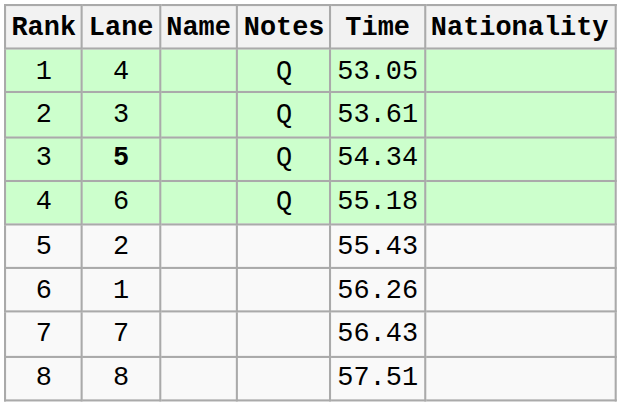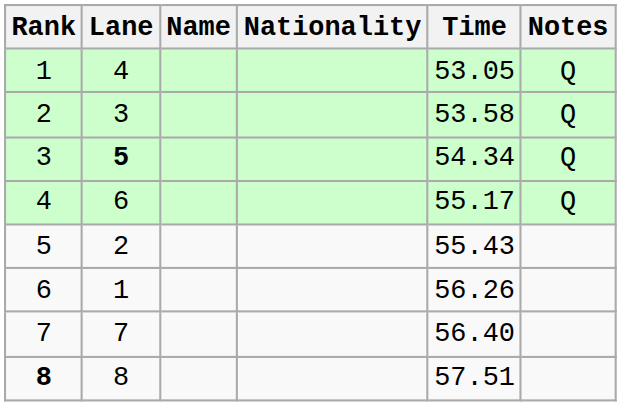columns swapped: (520, 27) <-> (284, 27)
(378, 115) 53.61 -> (475, 115) 53.58
(378, 202) 55.18 -> (475, 202) 55.17
(378, 334) 56.43 -> (475, 334) 56.40
(44, 378) normal -> (44, 378) bold
